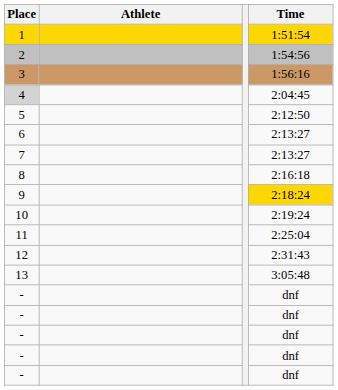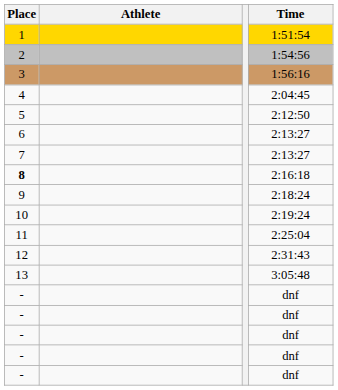(22, 94) lightgrey background -> (22, 94) no background
(22, 174) normal -> (22, 174) bold
(291, 194) gold background -> (291, 194) no background
